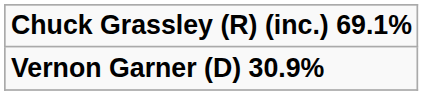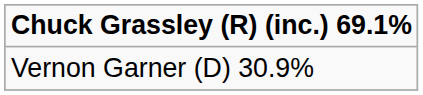(168, 68) bold -> (162, 68) normal
